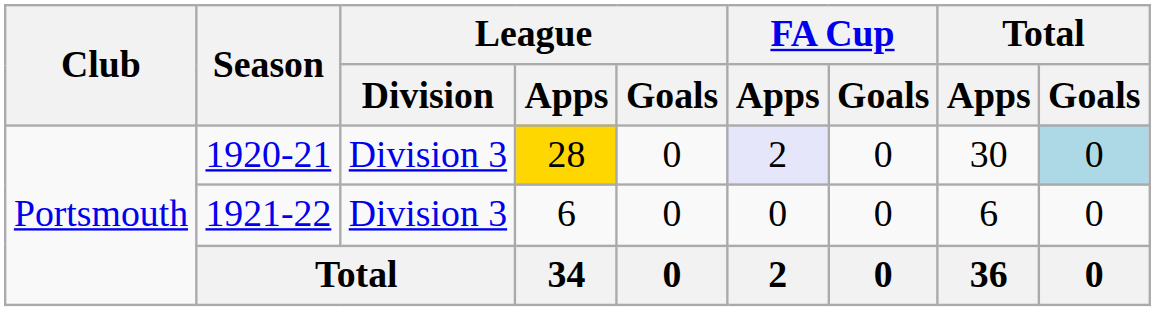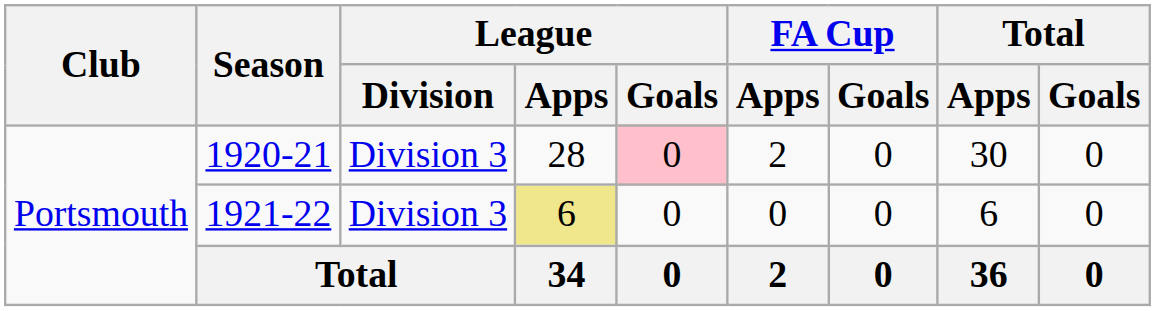(566, 154) gold background -> (566, 154) no background
(672, 154) no background -> (672, 154) pink background
(778, 154) lavender background -> (778, 154) no background
(1094, 154) lightblue background -> (1094, 154) no background
(566, 214) no background -> (566, 214) khaki background
